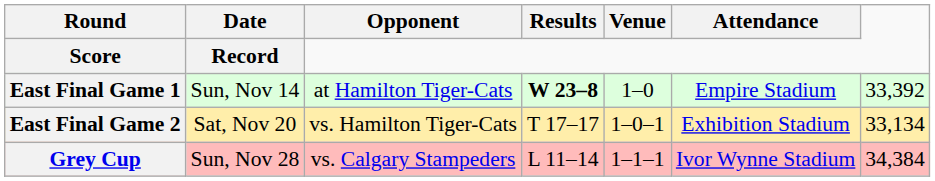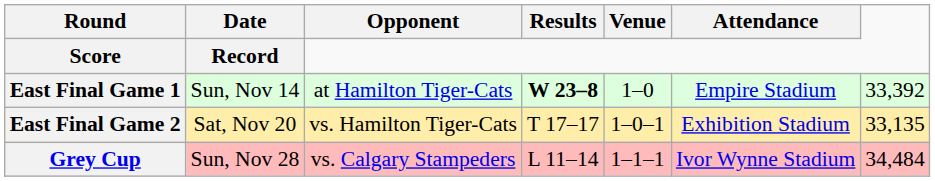(895, 124) 33,134 -> (895, 124) 33,135
(895, 158) 34,384 -> (895, 158) 34,484
